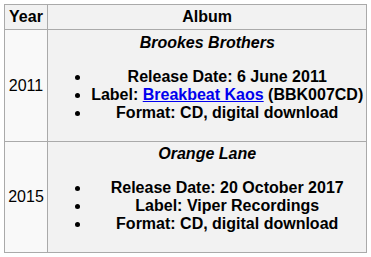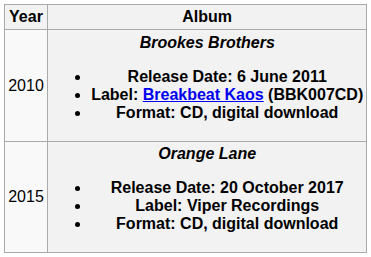(26, 85) 2011 -> (26, 85) 2010
